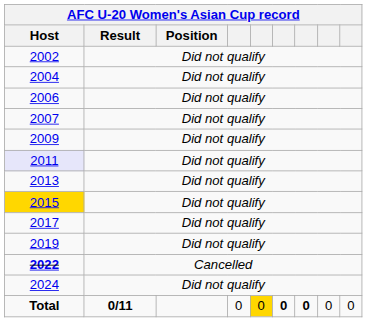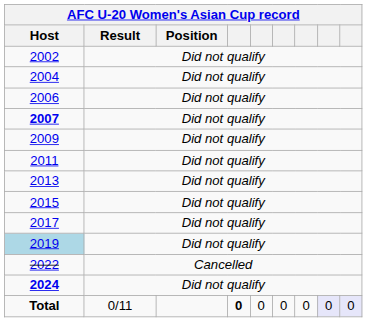(44, 118) normal -> (44, 118) bold
(44, 160) lavender background -> (44, 160) no background
(44, 202) gold background -> (44, 202) no background
(44, 243) no background -> (44, 243) lightblue background
(44, 264) bold -> (44, 264) normal
(44, 285) normal -> (44, 285) bold
(120, 306) bold -> (120, 306) normal
(239, 306) normal -> (239, 306) bold
(261, 306) gold background -> (261, 306) no background
(284, 306) bold -> (284, 306) normal
(306, 306) bold -> (306, 306) normal
(329, 306) no background -> (329, 306) lavender background
(351, 306) no background -> (351, 306) lavender background
